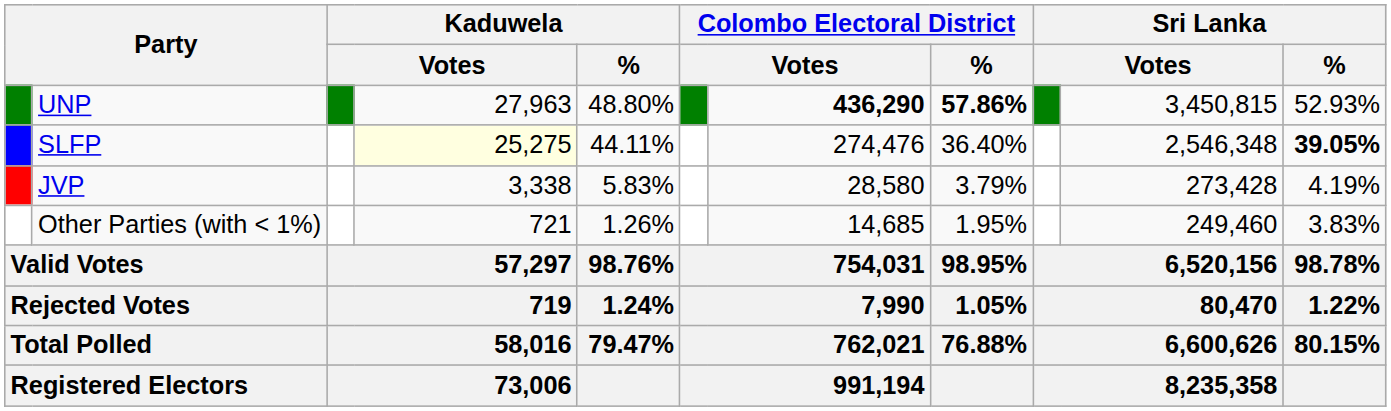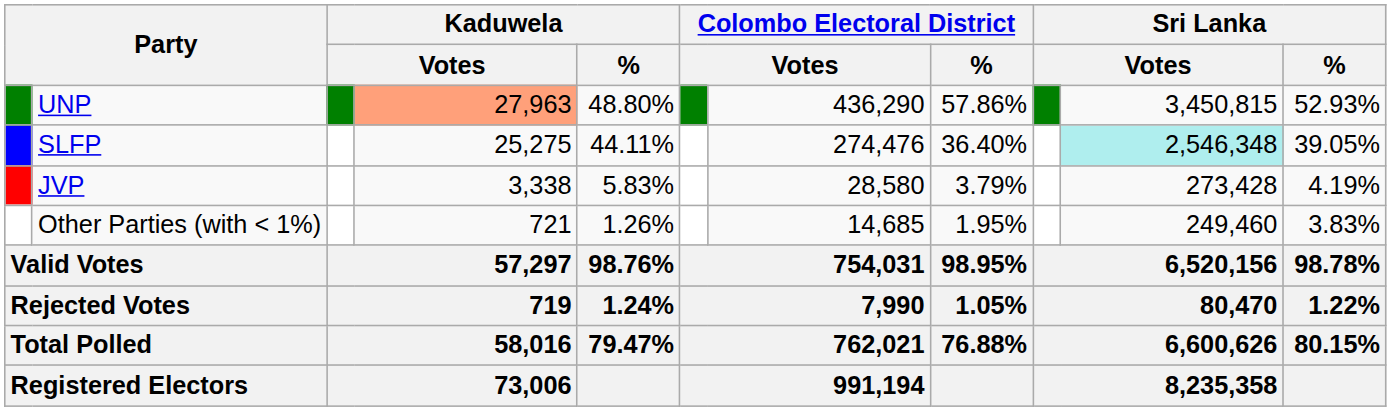(533, 104) no background -> (533, 104) lightsalmon background
(879, 104) bold -> (879, 104) normal
(984, 104) bold -> (984, 104) normal
(533, 144) lightyellow background -> (533, 144) no background
(1221, 144) no background -> (1221, 144) paleturquoise background
(1337, 144) bold -> (1337, 144) normal
